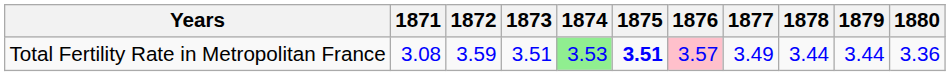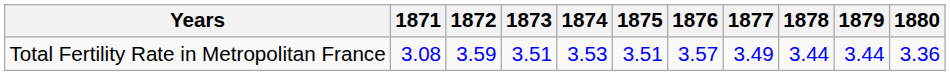(587, 53) lightgreen background -> (587, 53) no background
(643, 53) bold -> (643, 53) normal
(698, 53) pink background -> (698, 53) no background
